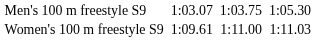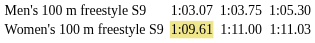(192, 29) no background -> (192, 29) khaki background
